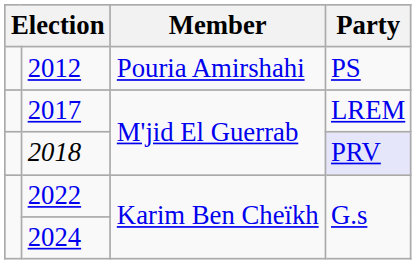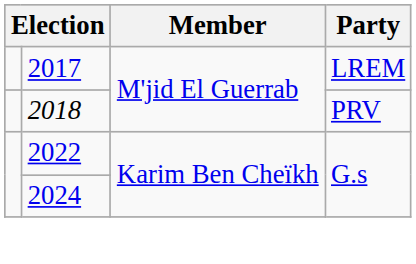- row: (54, 68)
(356, 152) lavender background -> (356, 110) no background
